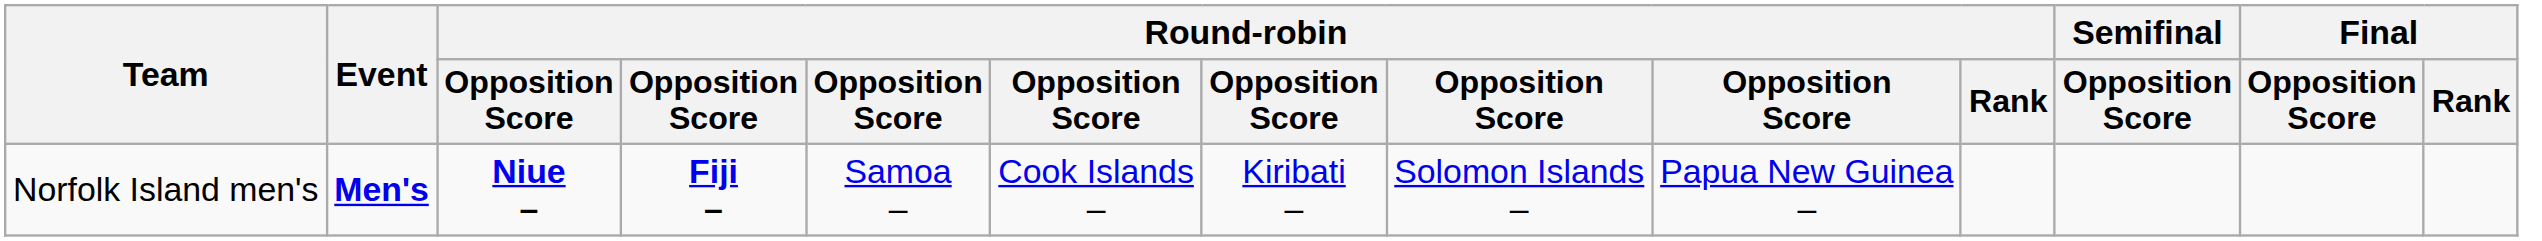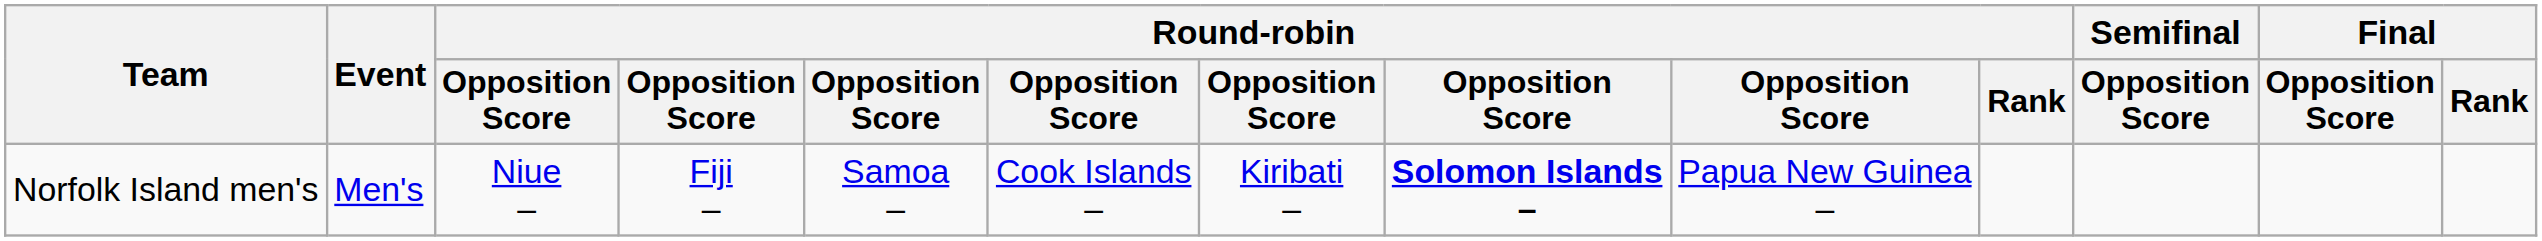(382, 190) bold -> (379, 190) normal
(529, 190) bold -> (527, 190) normal
(714, 190) bold -> (711, 190) normal
(1519, 190) normal -> (1527, 190) bold
